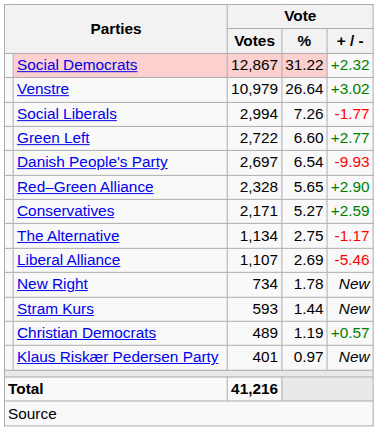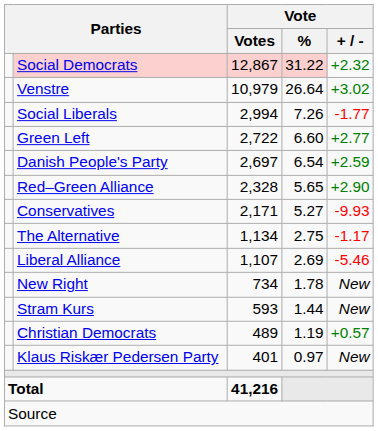(352, 162) -9.93 -> (350, 162) +2.59
(350, 211) +2.59 -> (352, 211) -9.93
